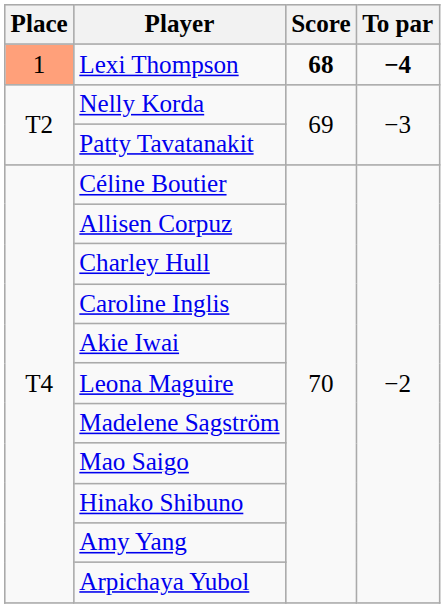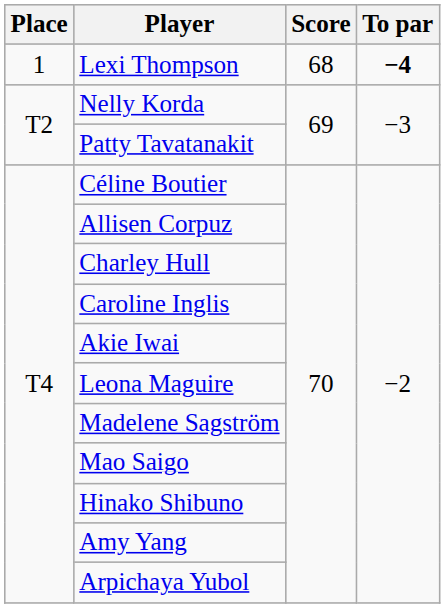(39, 64) lightsalmon background -> (39, 64) no background
(321, 64) bold -> (321, 64) normal
